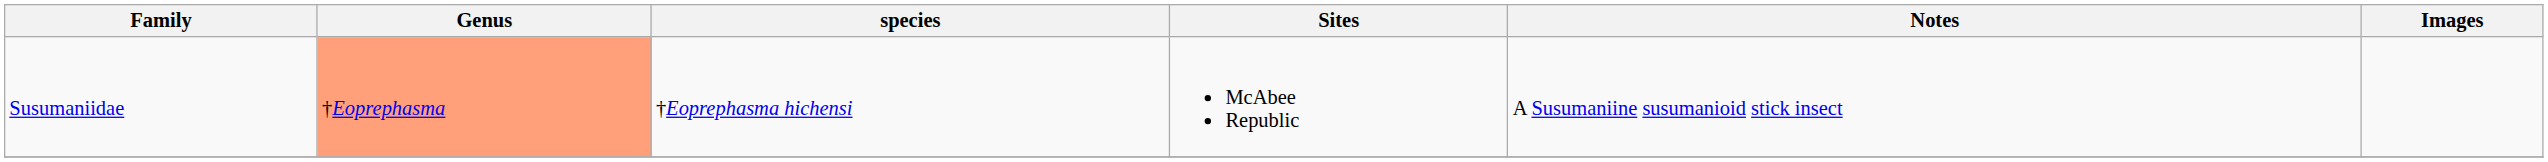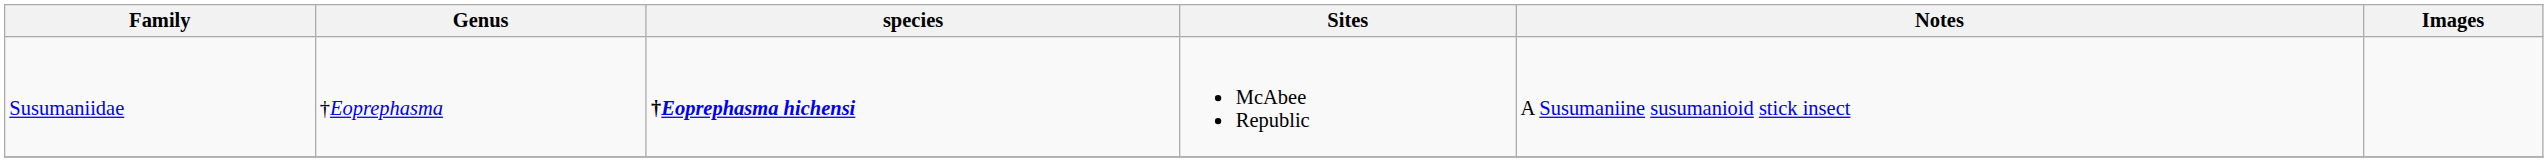(384, 108) lightsalmon background -> (381, 108) no background
(754, 108) normal -> (753, 108) bold
